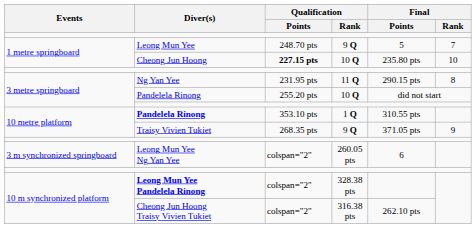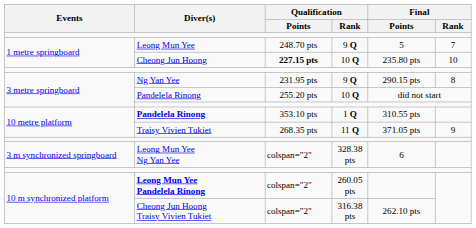(350, 80) 11 Q -> (350, 80) 9 Q
(350, 130) 9 Q -> (350, 130) 11 Q
(350, 155) 260.05 pts -> (350, 155) 328.38 pts
(350, 185) 328.38 pts -> (350, 185) 260.05 pts
